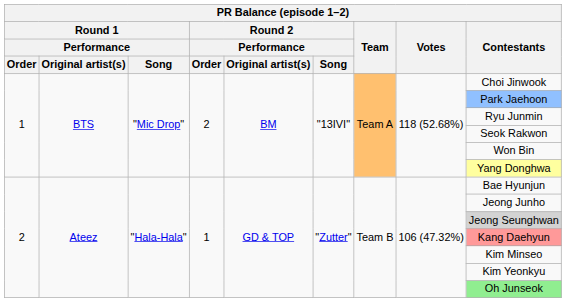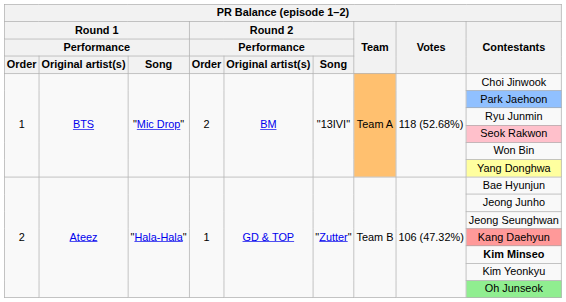(514, 133) no background -> (514, 133) pink background
(514, 220) lightgrey background -> (514, 220) no background
(514, 254) normal -> (514, 254) bold
